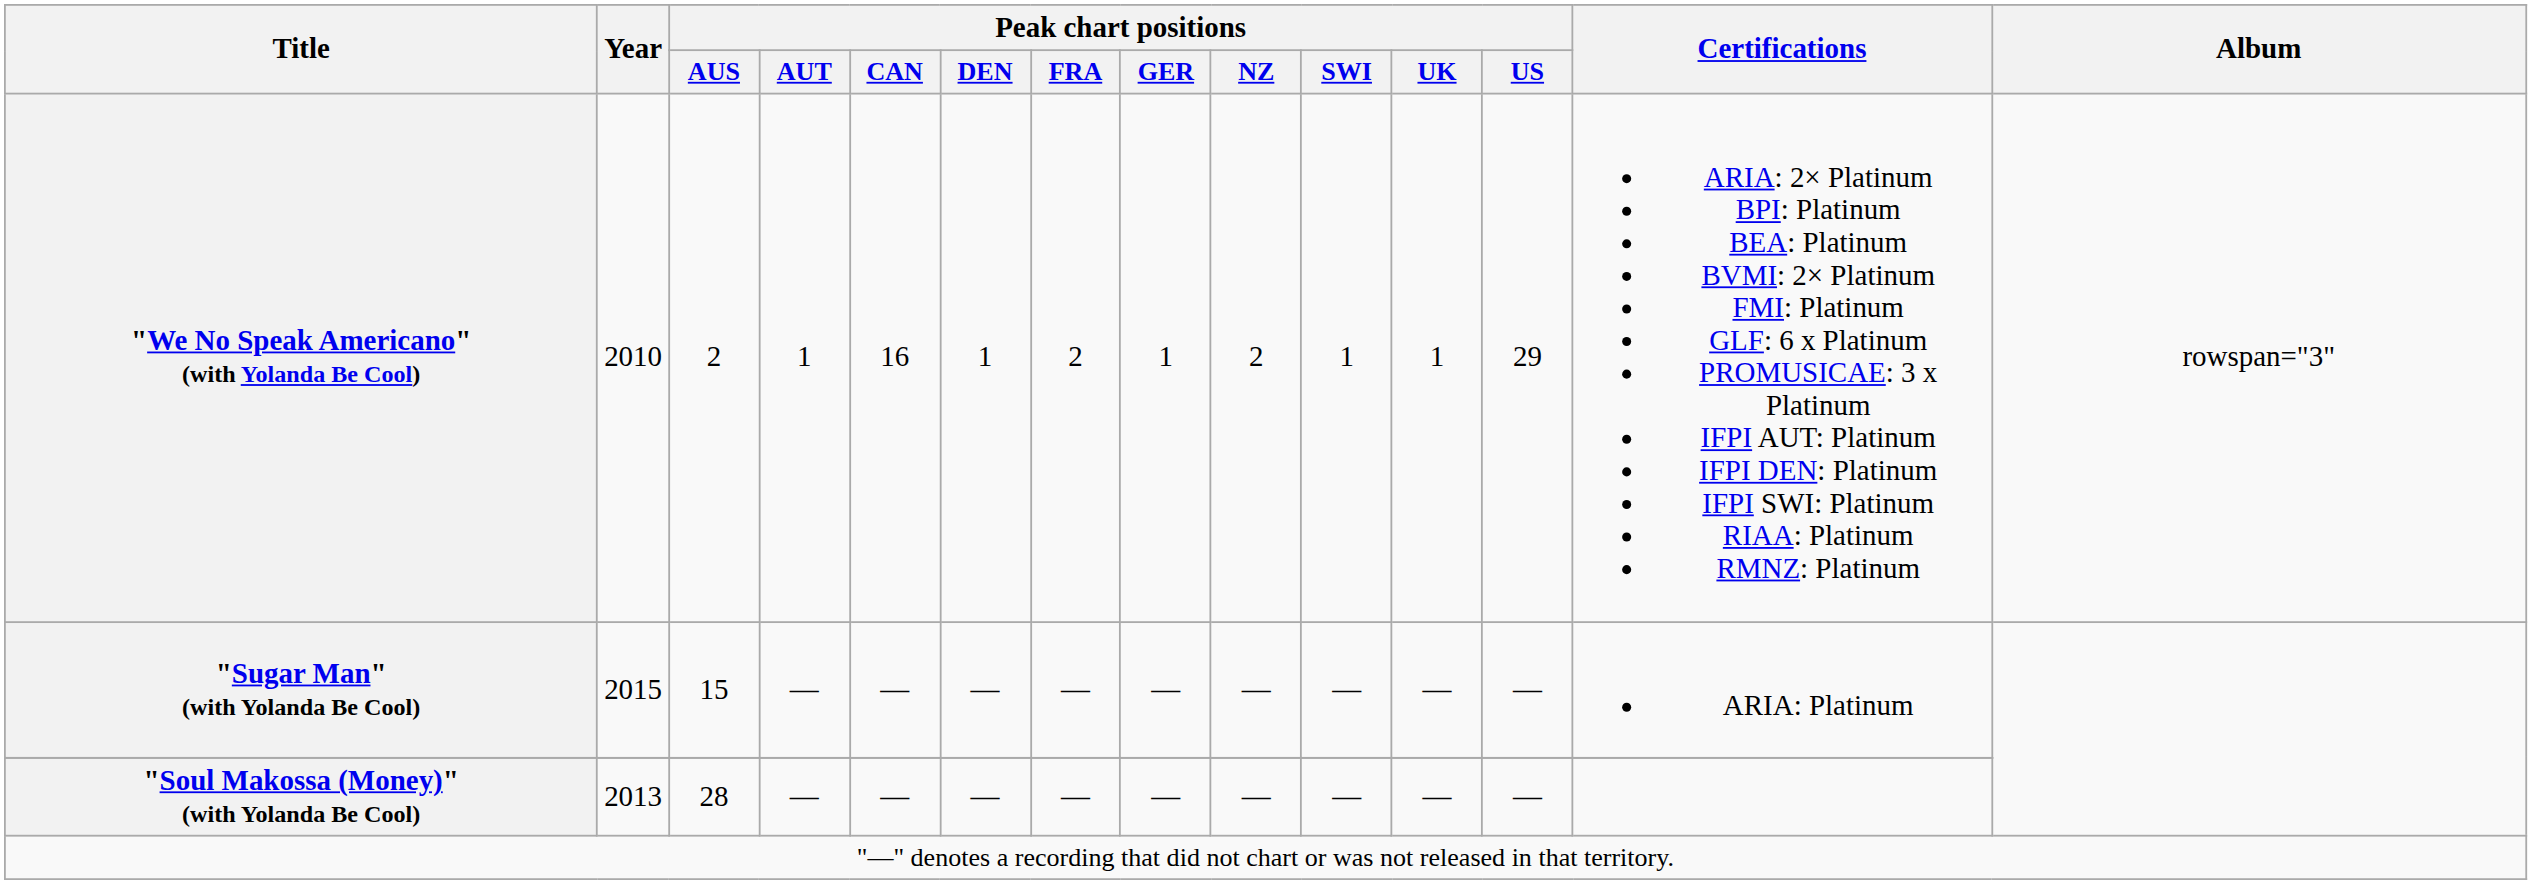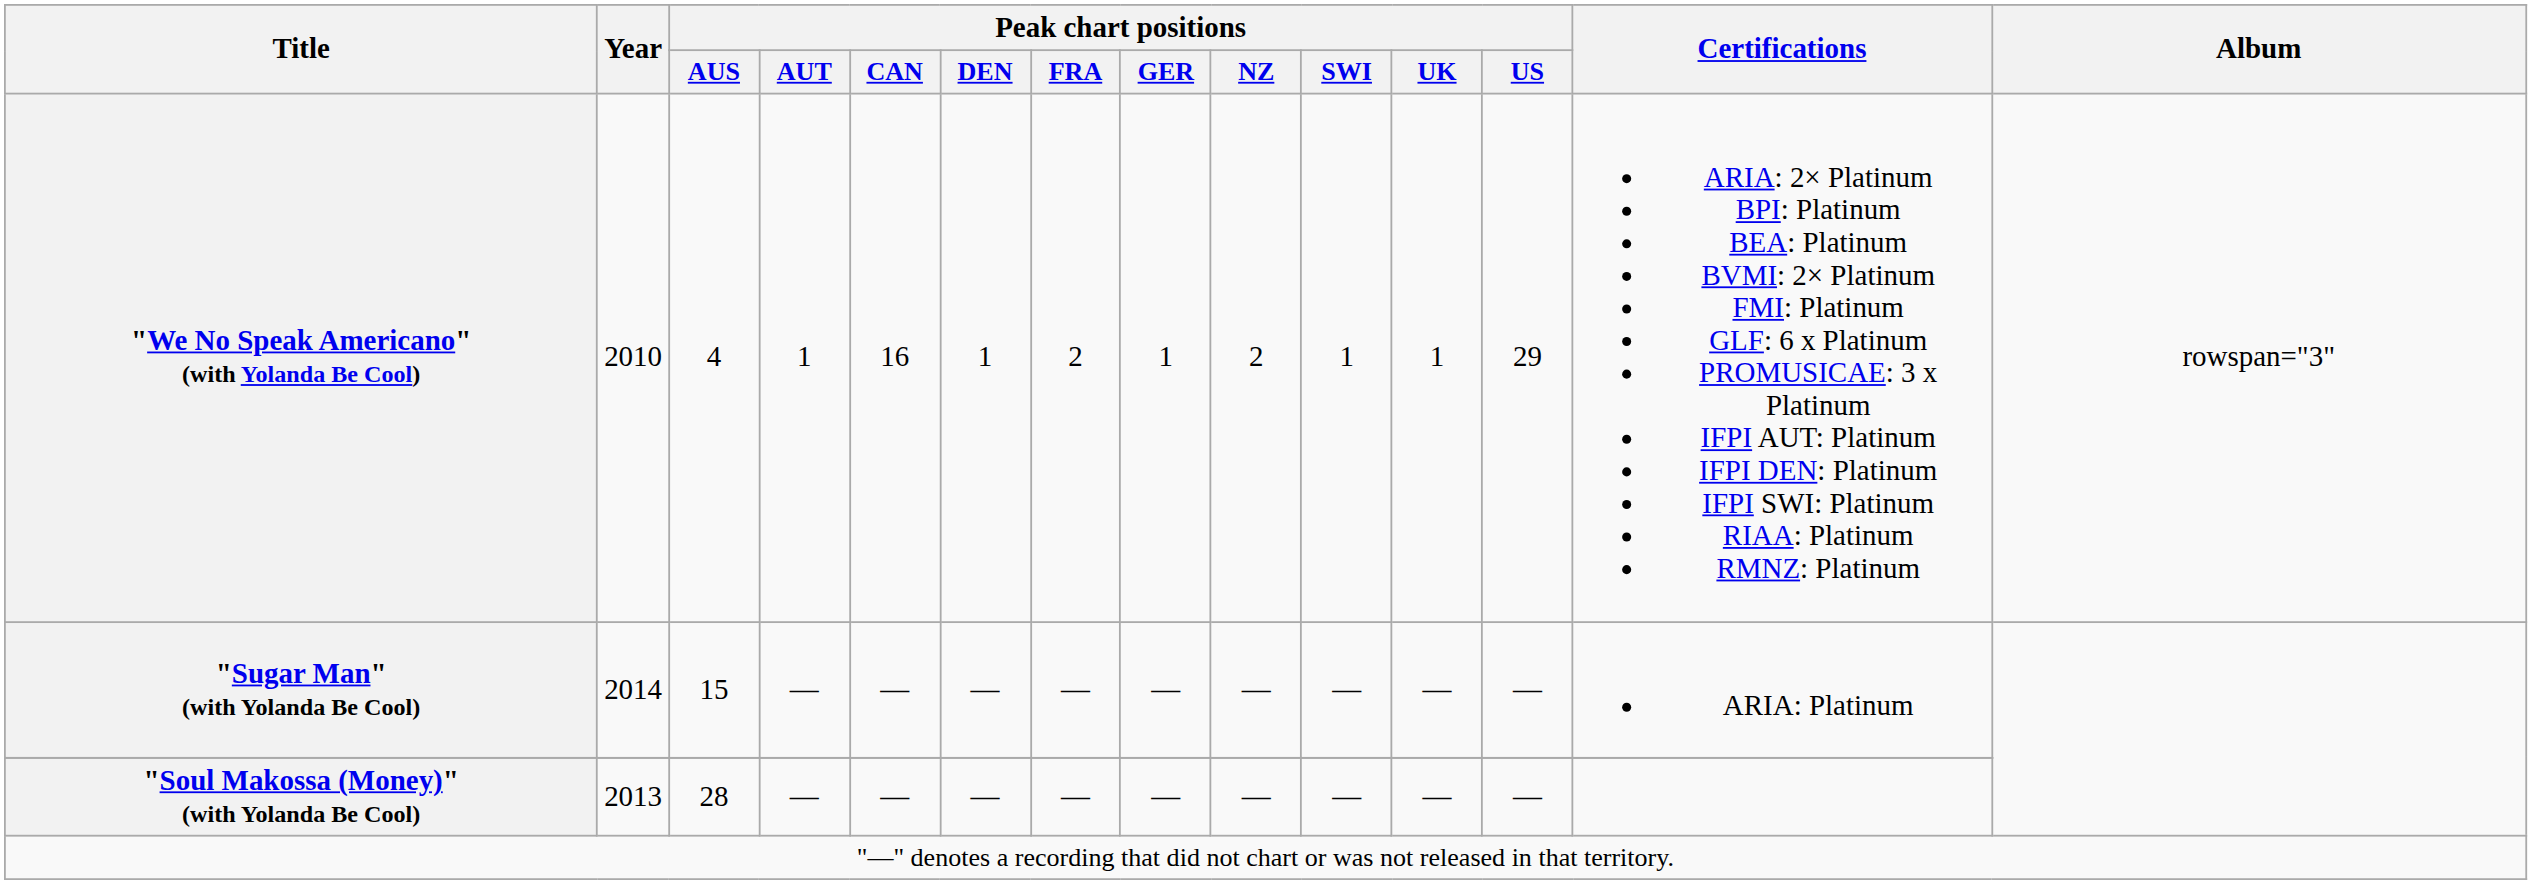(714, 357) 2 -> (714, 357) 4
(633, 689) 2015 -> (633, 689) 2014
